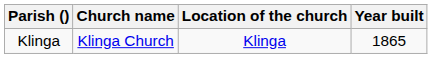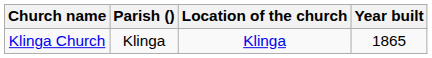columns swapped: (39, 16) <-> (126, 16)
